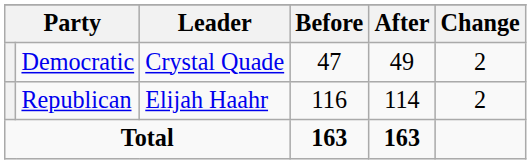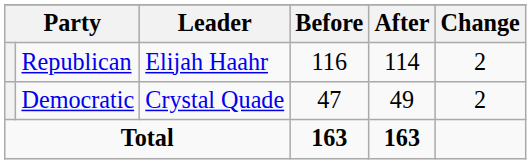rows swapped: (76, 100) <-> (78, 61)
